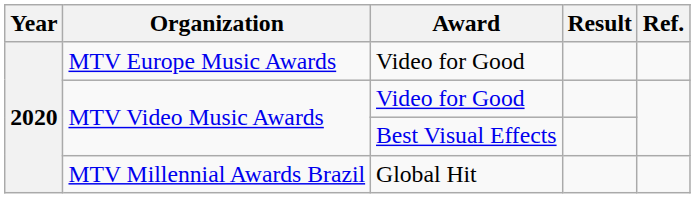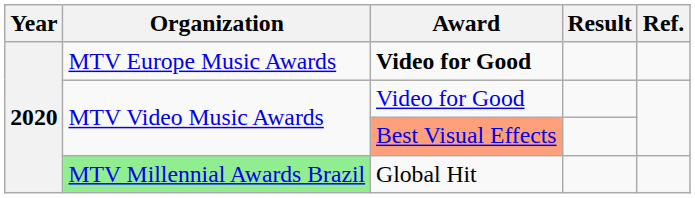(450, 60) normal -> (454, 60) bold
(466, 135) no background -> (466, 135) lightsalmon background
(217, 173) no background -> (217, 173) lightgreen background
